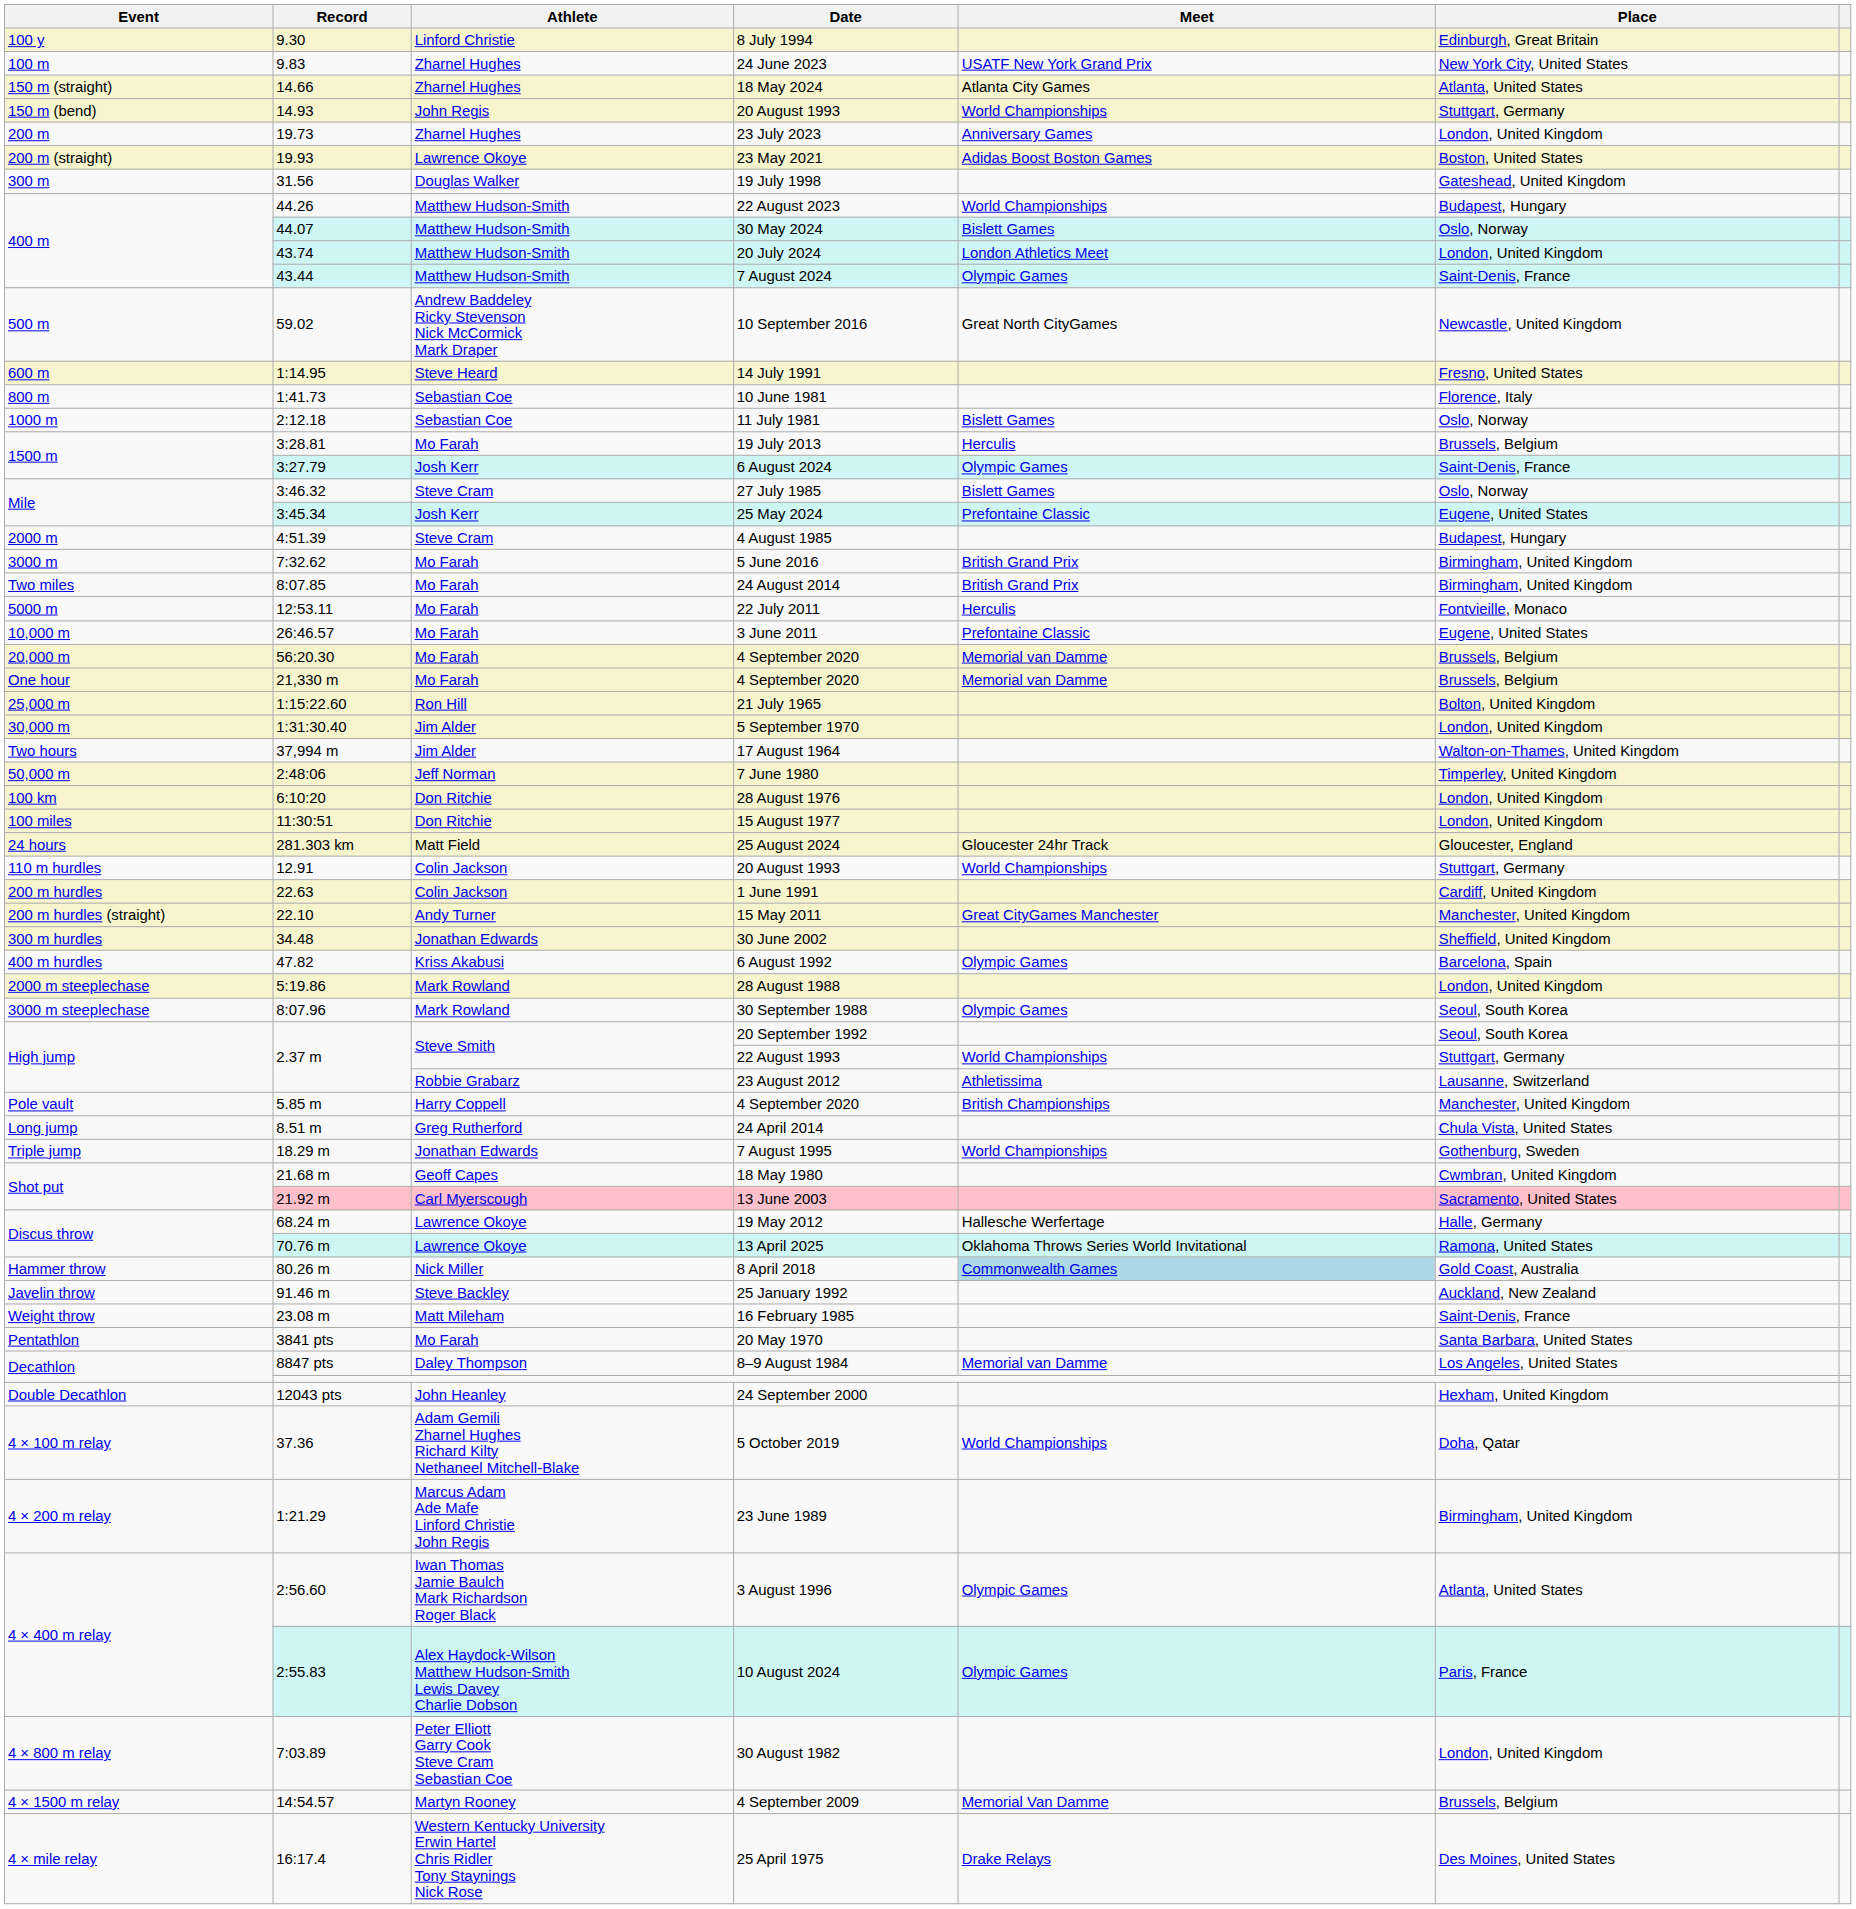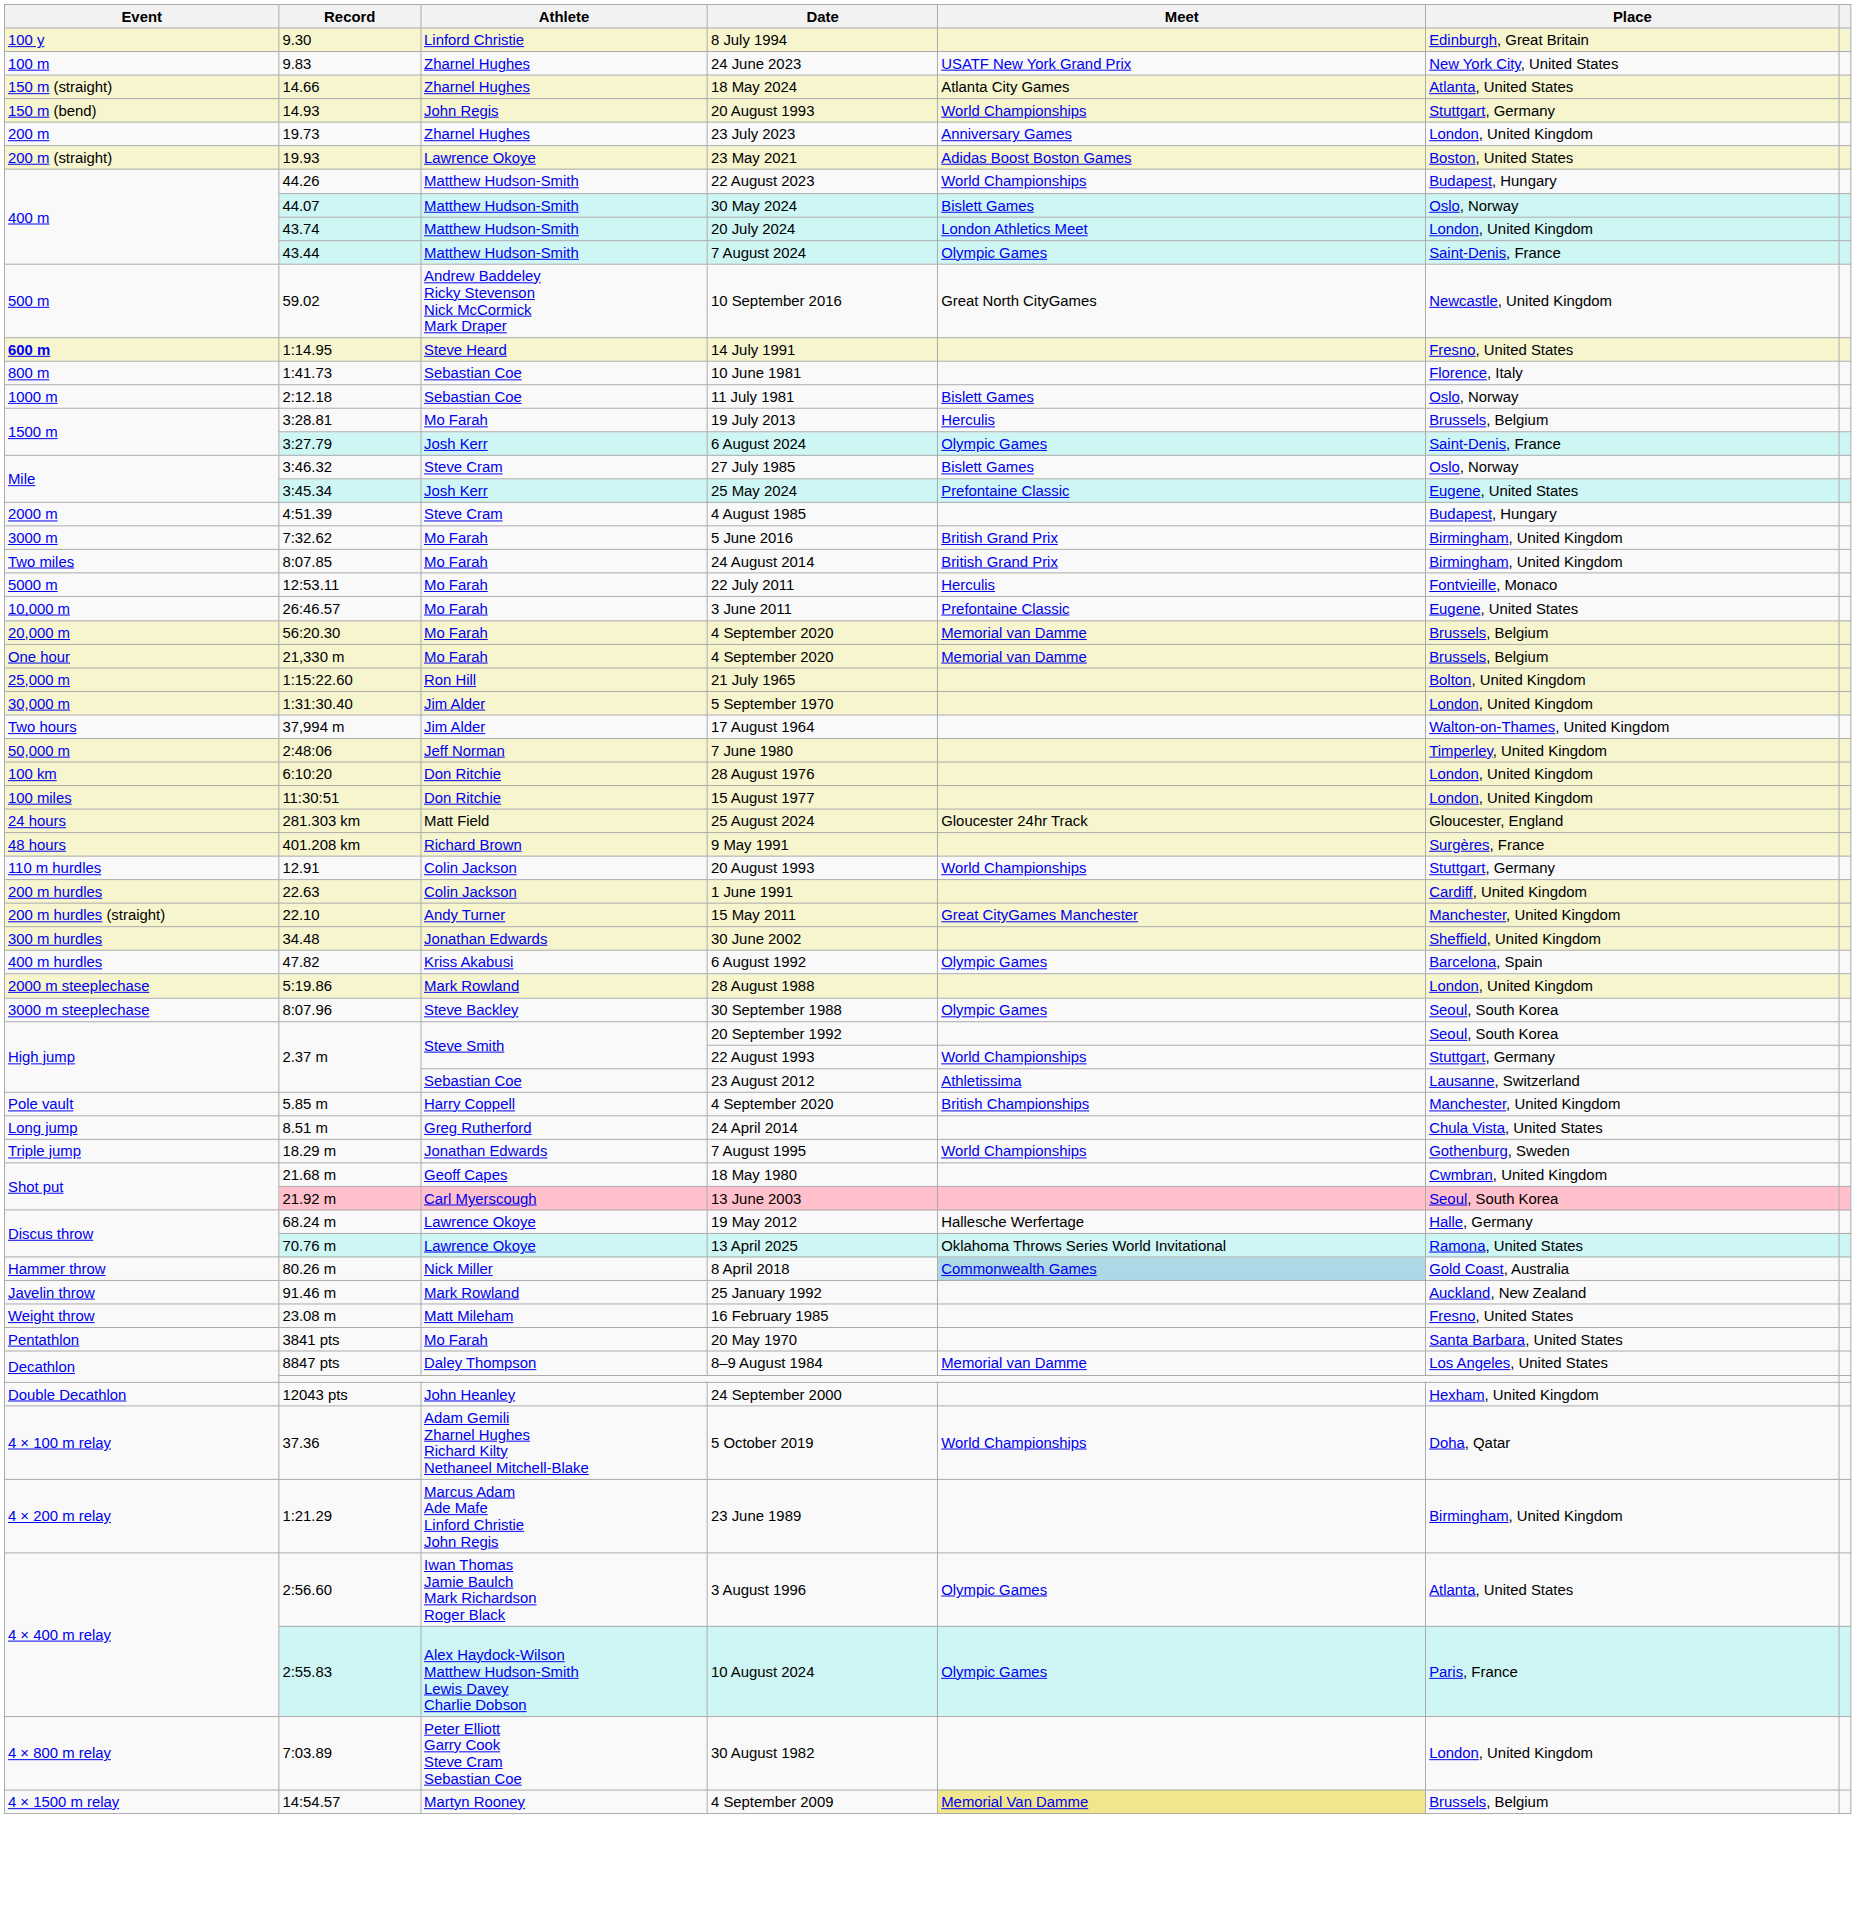- row: (295, 182)
(29, 373) normal -> (29, 349) bold
+ row: (321, 845)
(462, 1010) Mark Rowland -> (471, 1010) Steve Backley
(467, 1080) Robbie Grabarz -> (473, 1080) Sebastian Coe
(1528, 1198) Sacramento, United States -> (1494, 1198) Seoul, South Korea
(462, 1293) Steve Backley -> (472, 1293) Mark Rowland
(1504, 1316) Saint-Denis, France -> (1501, 1316) Fresno, United States
(1035, 1802) no background -> (1015, 1802) khaki background
- row: (301, 1859)
